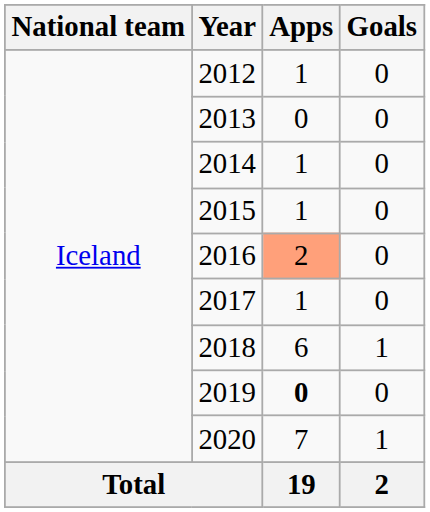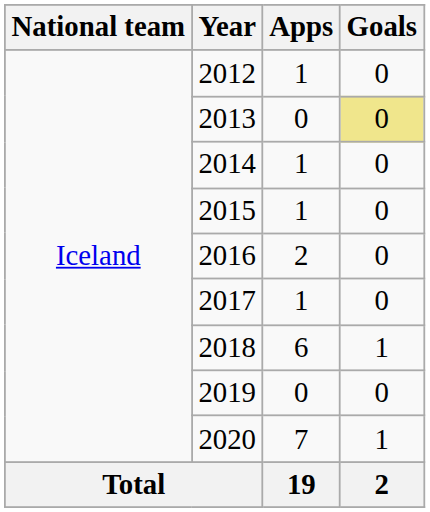(382, 118) no background -> (382, 118) khaki background
(301, 255) lightsalmon background -> (301, 255) no background
(301, 392) bold -> (301, 392) normal
